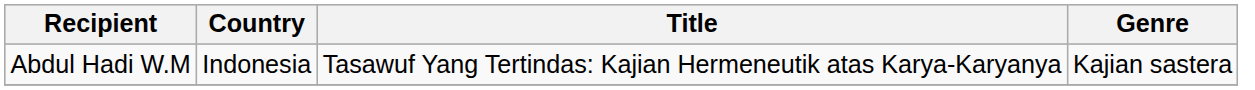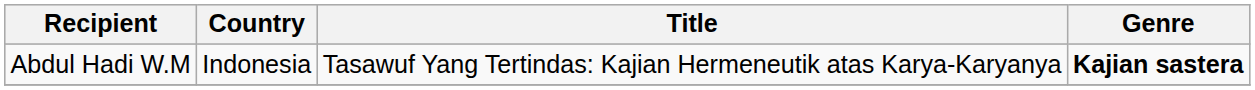(1153, 64) normal -> (1158, 64) bold
